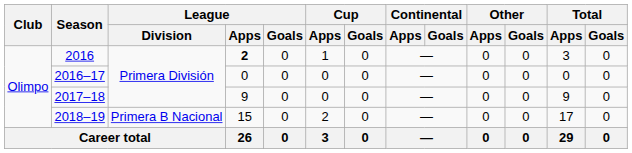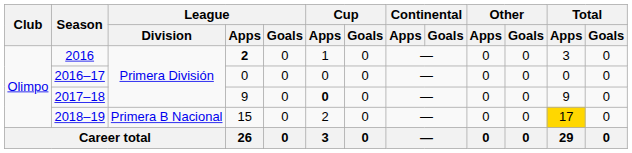(325, 96) normal -> (325, 96) bold
(566, 117) no background -> (566, 117) gold background
